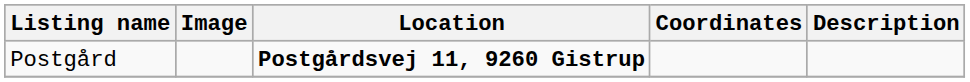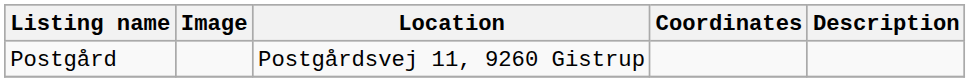(452, 59) bold -> (452, 59) normal
